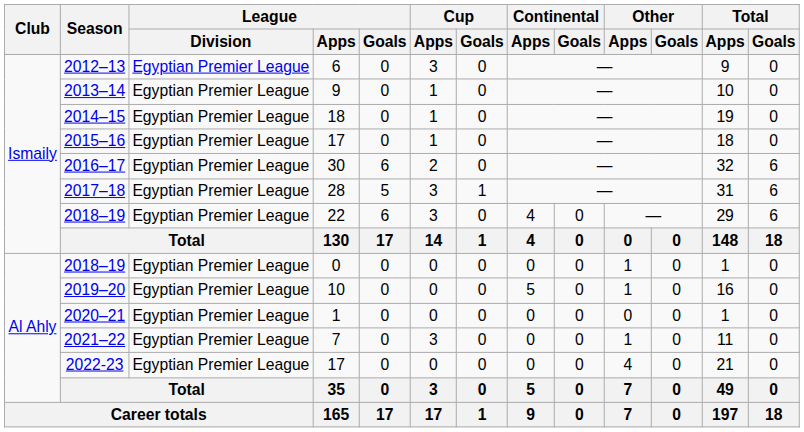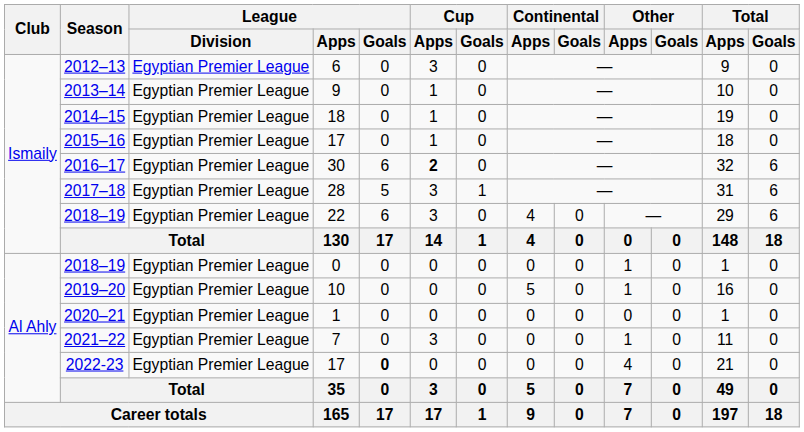(433, 166) normal -> (433, 166) bold
(385, 365) normal -> (385, 365) bold
